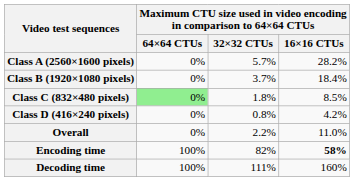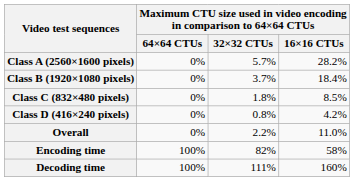(198, 97) lightgreen background -> (198, 97) no background
(336, 150) bold -> (336, 150) normal
